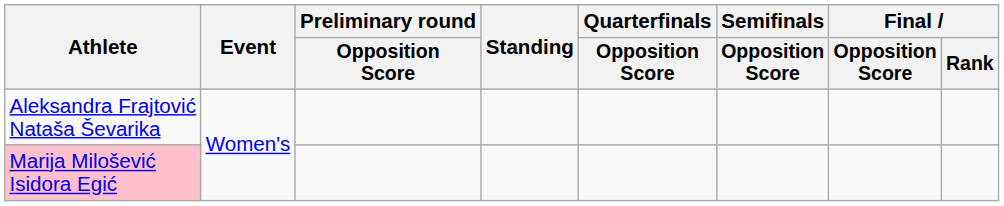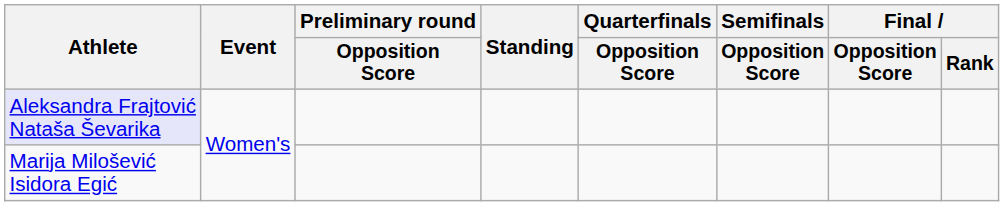(103, 117) no background -> (103, 117) lavender background
(83, 173) pink background -> (83, 173) no background
